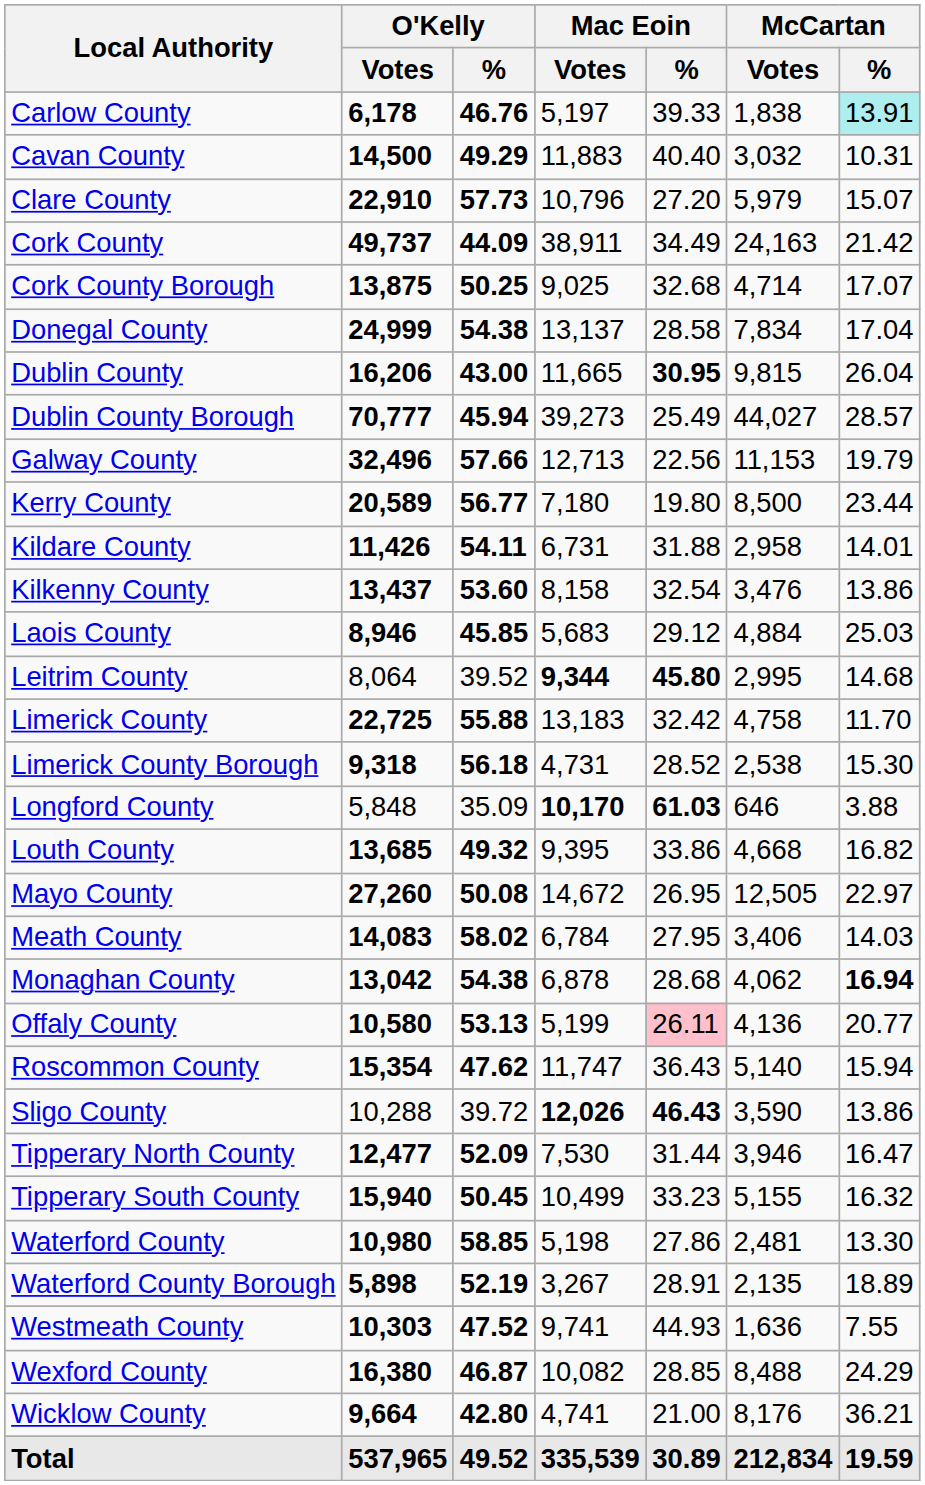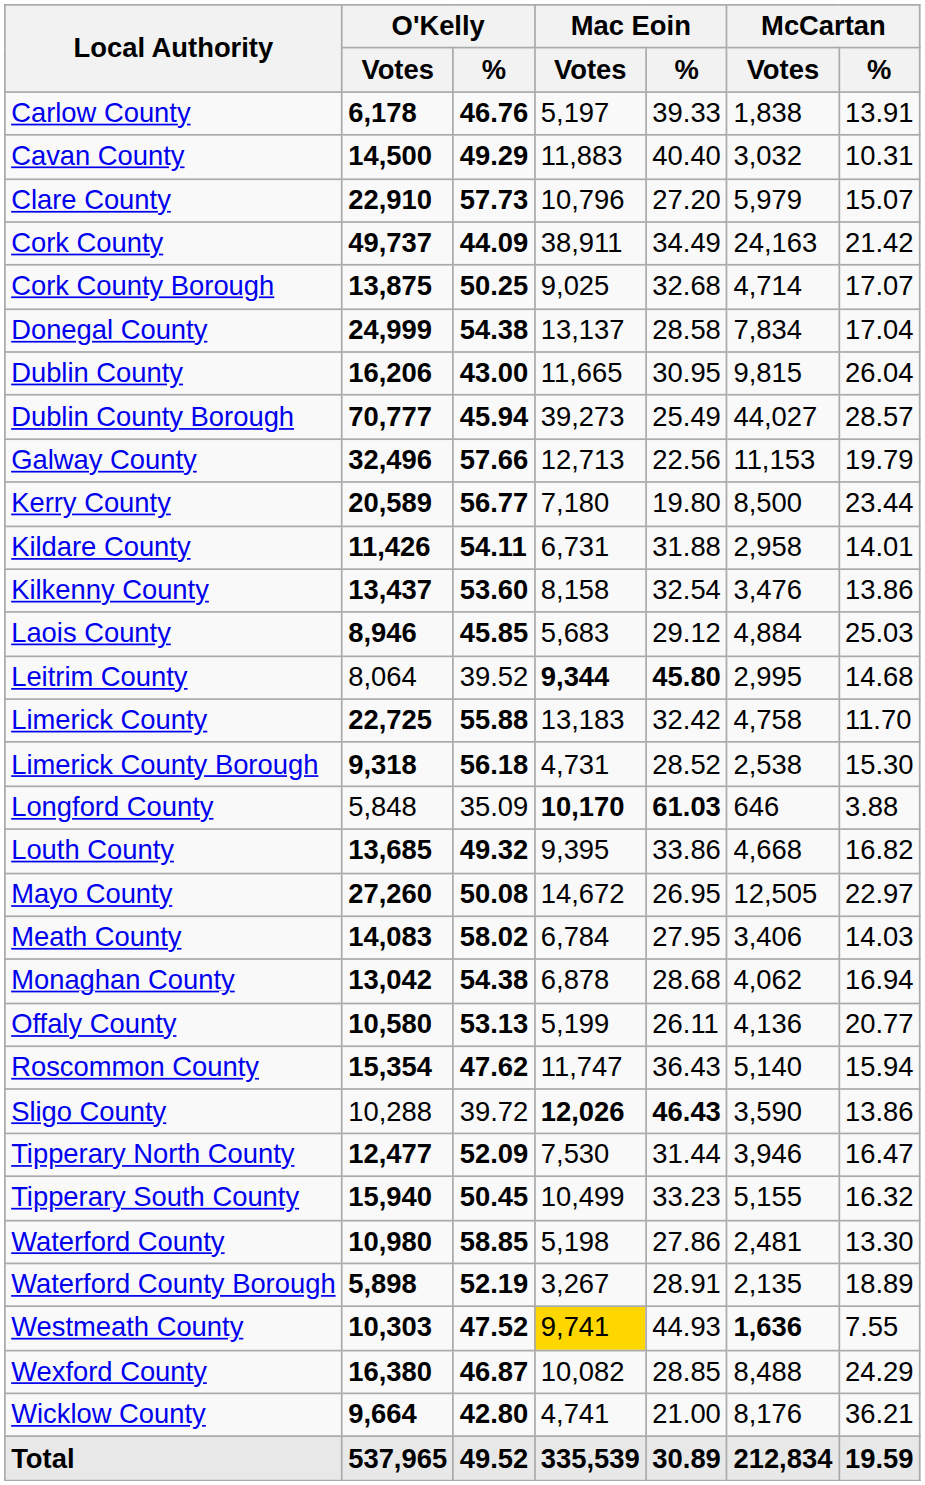(879, 112) paleturquoise background -> (879, 112) no background
(687, 373) bold -> (687, 373) normal
(879, 980) bold -> (879, 980) normal
(686, 1024) pink background -> (686, 1024) no background
(575, 1327) no background -> (575, 1327) gold background
(768, 1327) normal -> (768, 1327) bold
